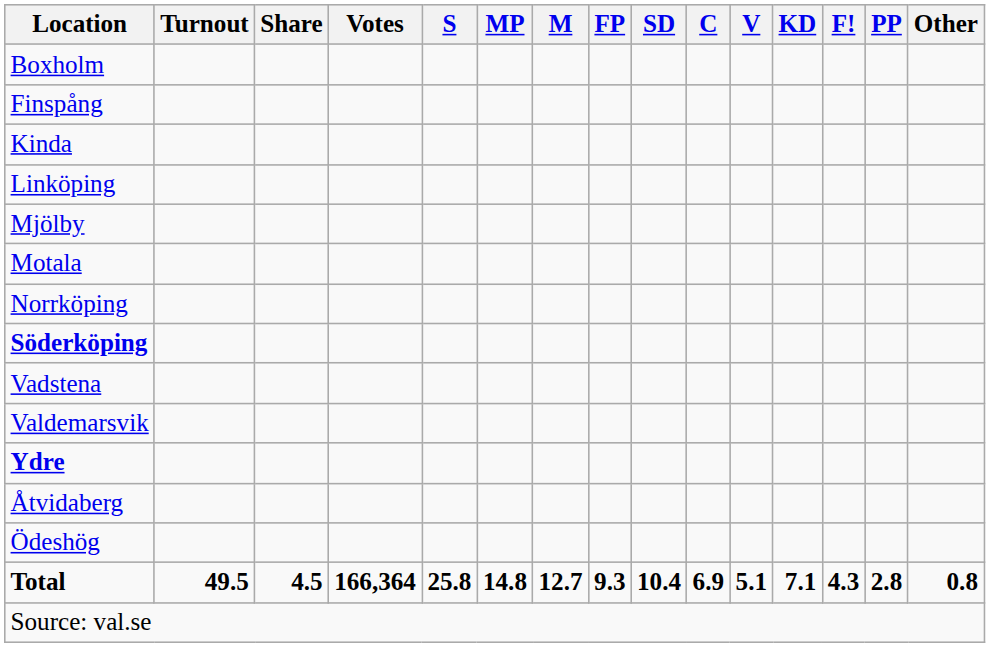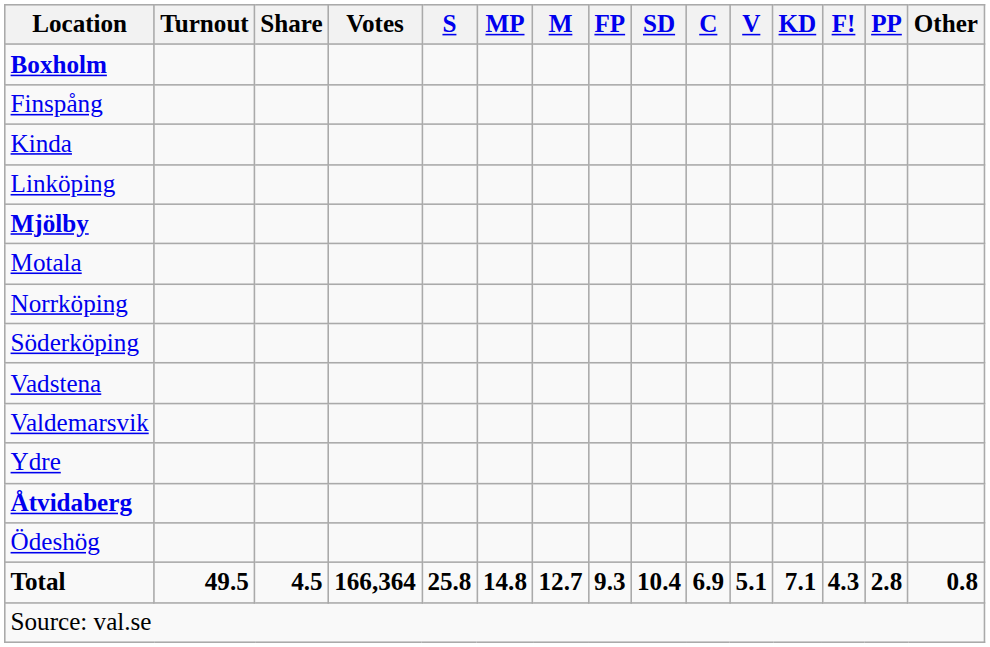(57, 64) normal -> (59, 64) bold
(48, 223) normal -> (50, 223) bold
(79, 343) bold -> (75, 343) normal
(38, 462) bold -> (36, 462) normal
(67, 502) normal -> (71, 502) bold
